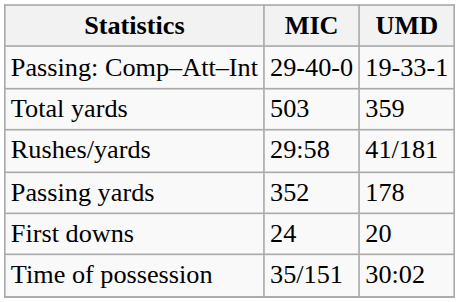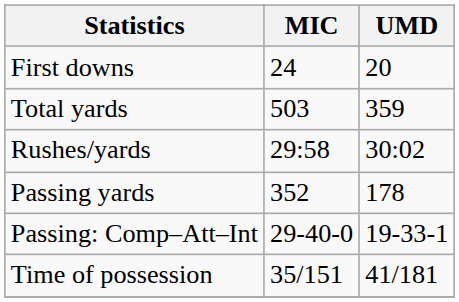rows swapped: (72, 233) <-> (134, 67)
(402, 150) 41/181 -> (395, 150) 30:02
(395, 275) 30:02 -> (402, 275) 41/181
